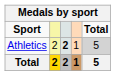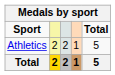(65, 46) bold -> (65, 46) normal
(96, 46) lightgrey background -> (96, 46) no background
